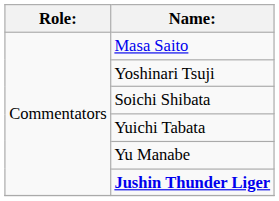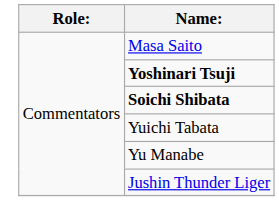(165, 73) normal -> (182, 73) bold
(162, 100) normal -> (179, 100) bold
(192, 182) bold -> (199, 182) normal
